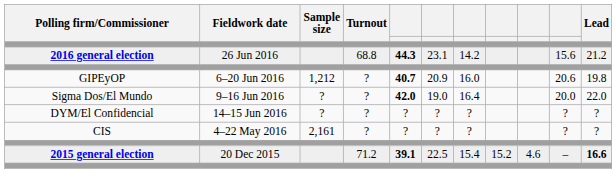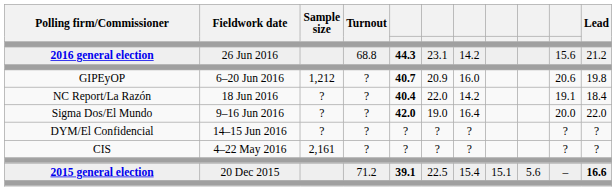+ row: (102, 96)
(501, 154) 15.2 -> (501, 172) 15.1
(533, 154) 4.6 -> (533, 172) 5.6
